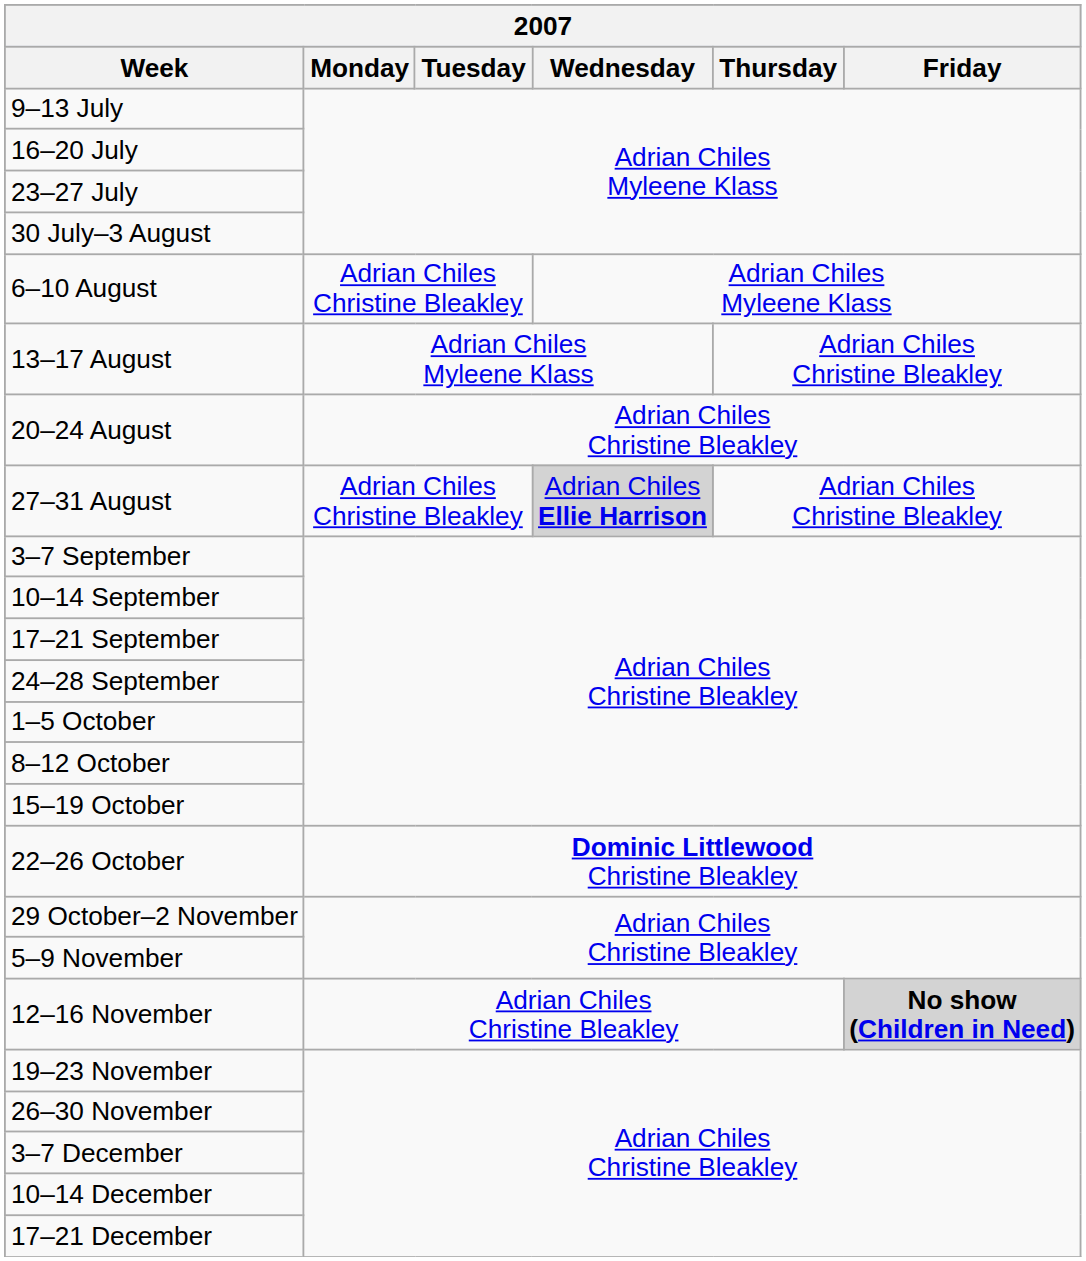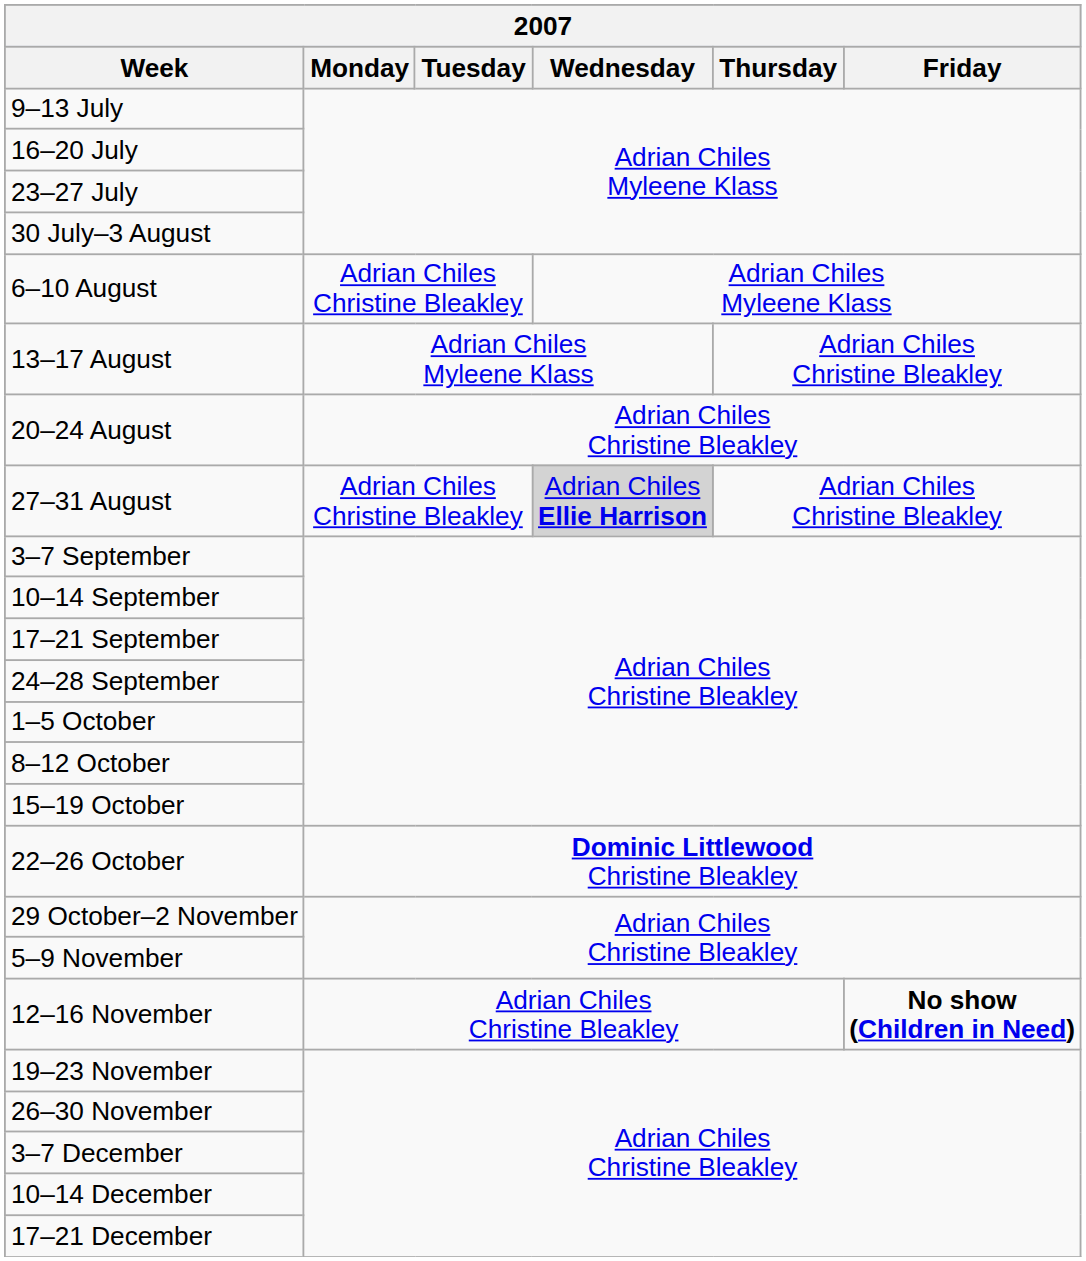(962, 1014) lightgrey background -> (962, 1014) no background
